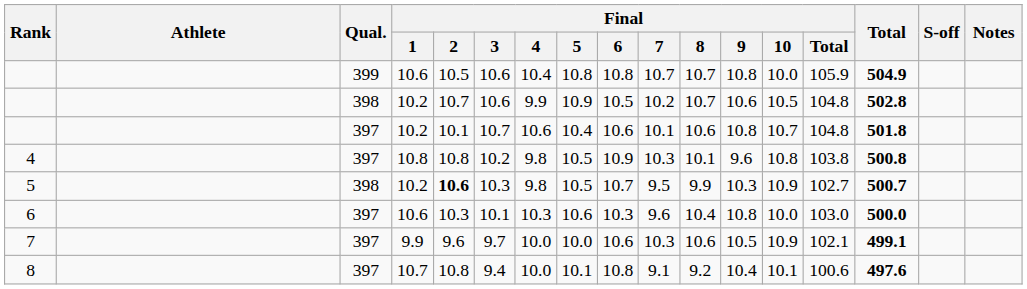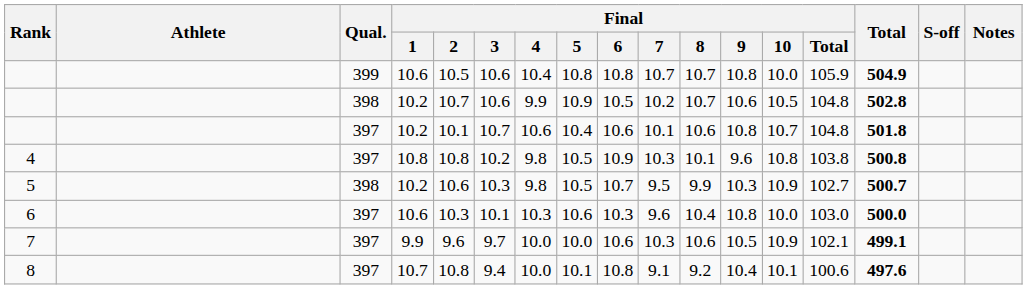(454, 185) bold -> (454, 185) normal
